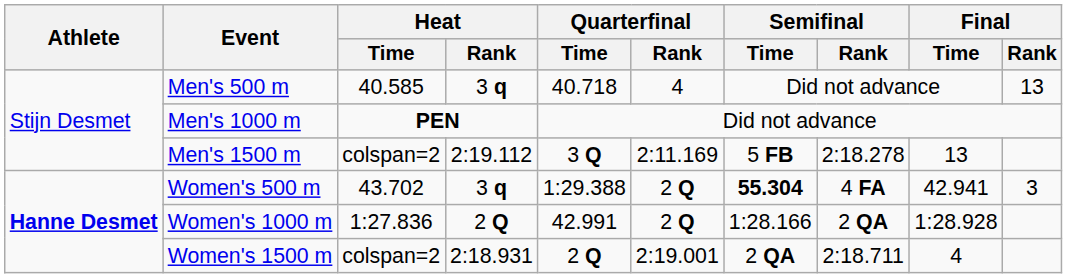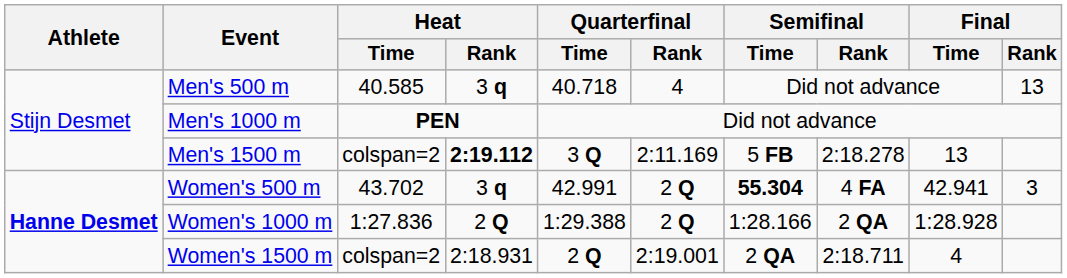(491, 155) normal -> (491, 155) bold
(584, 188) 1:29.388 -> (584, 188) 42.991
(584, 222) 42.991 -> (584, 222) 1:29.388
